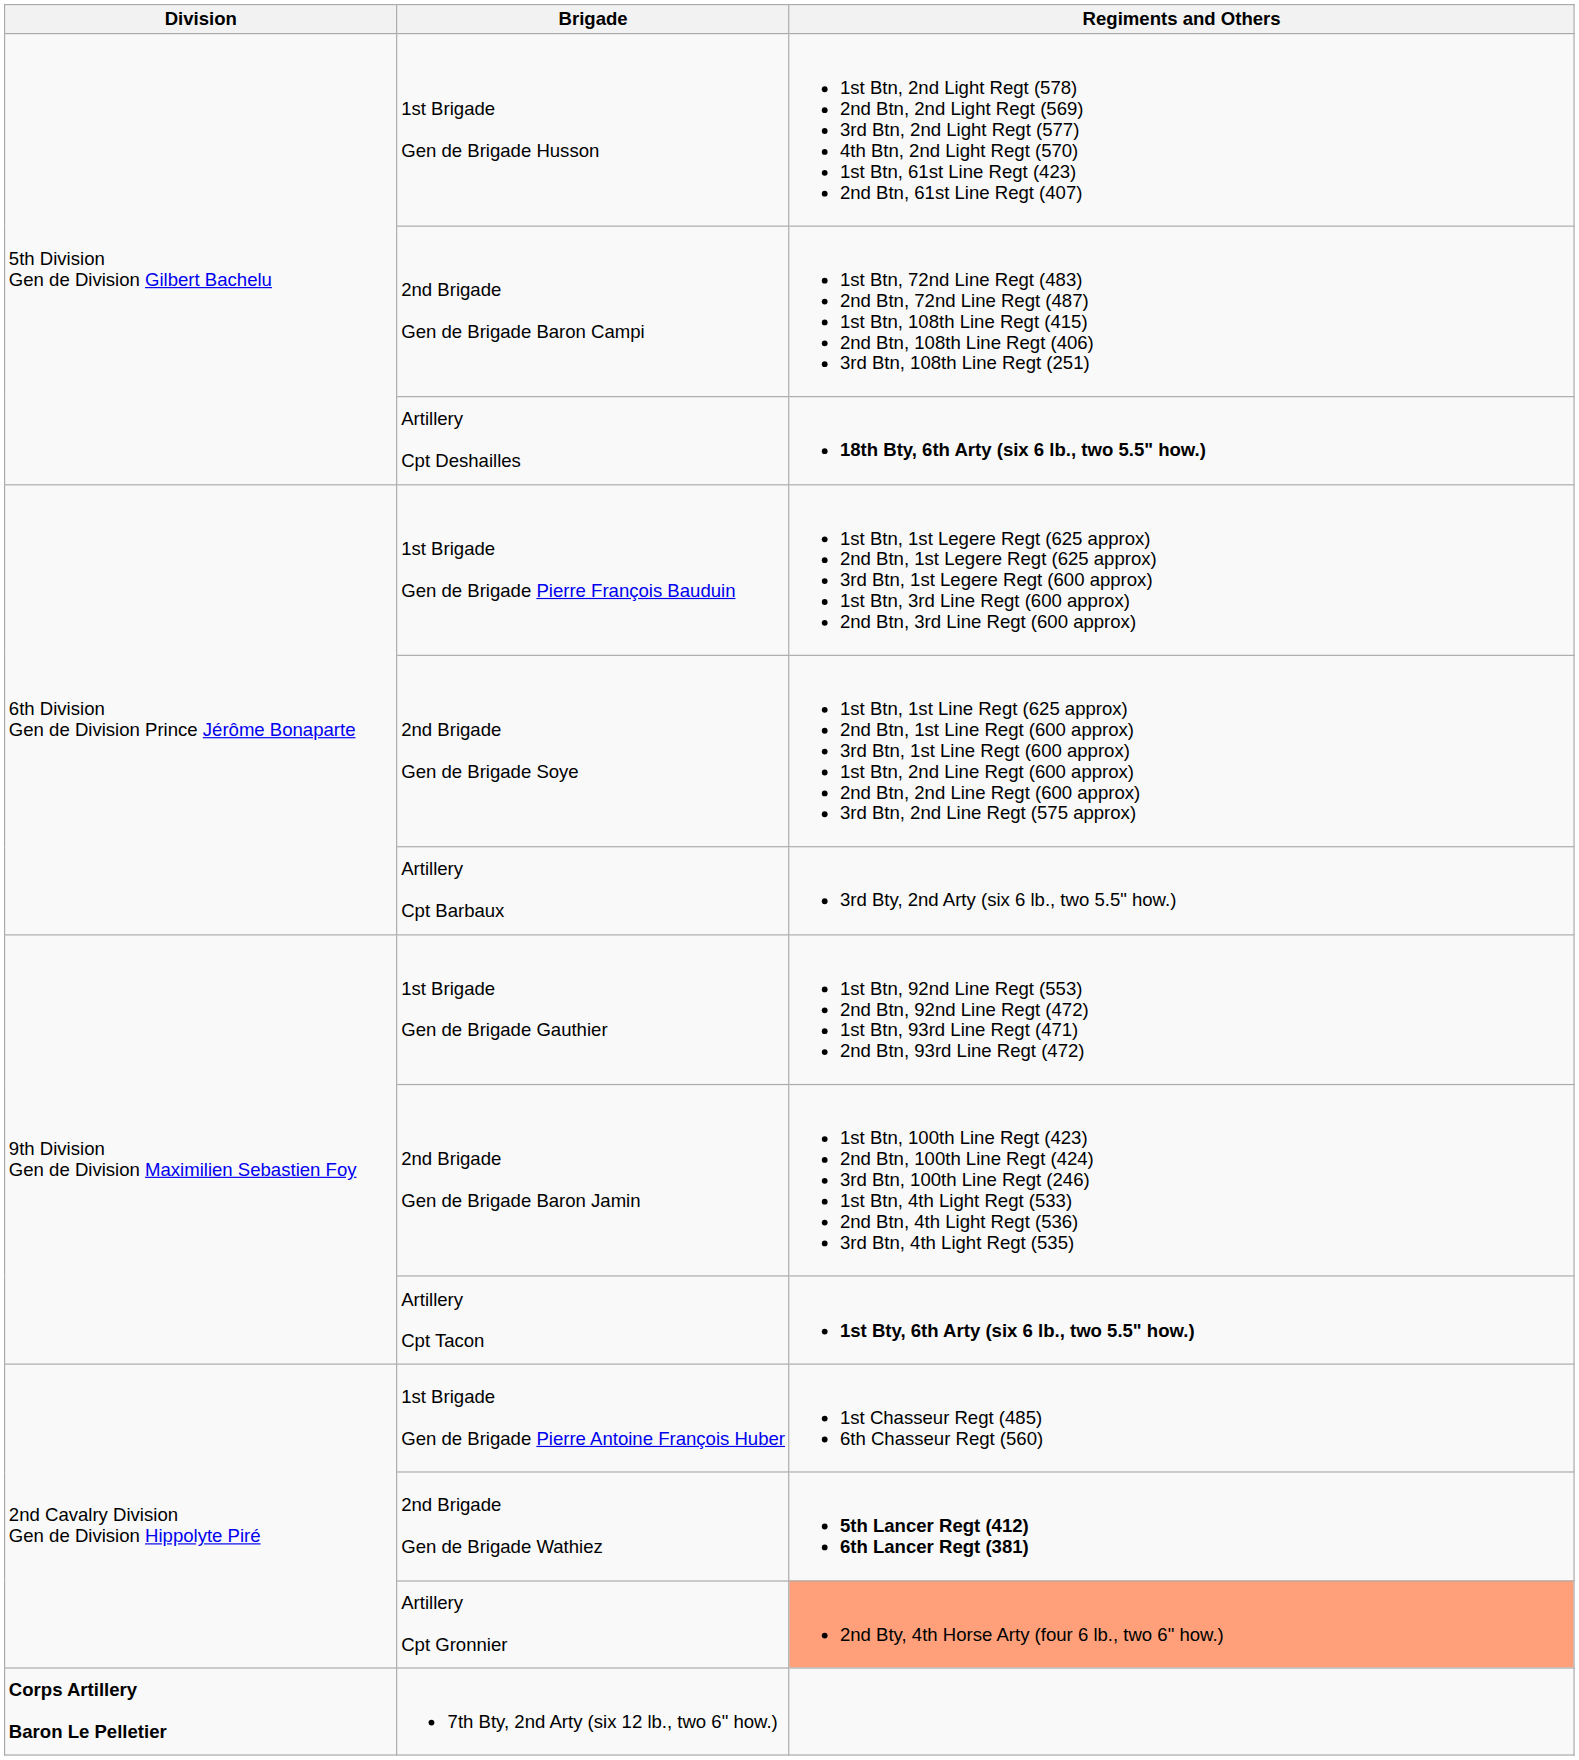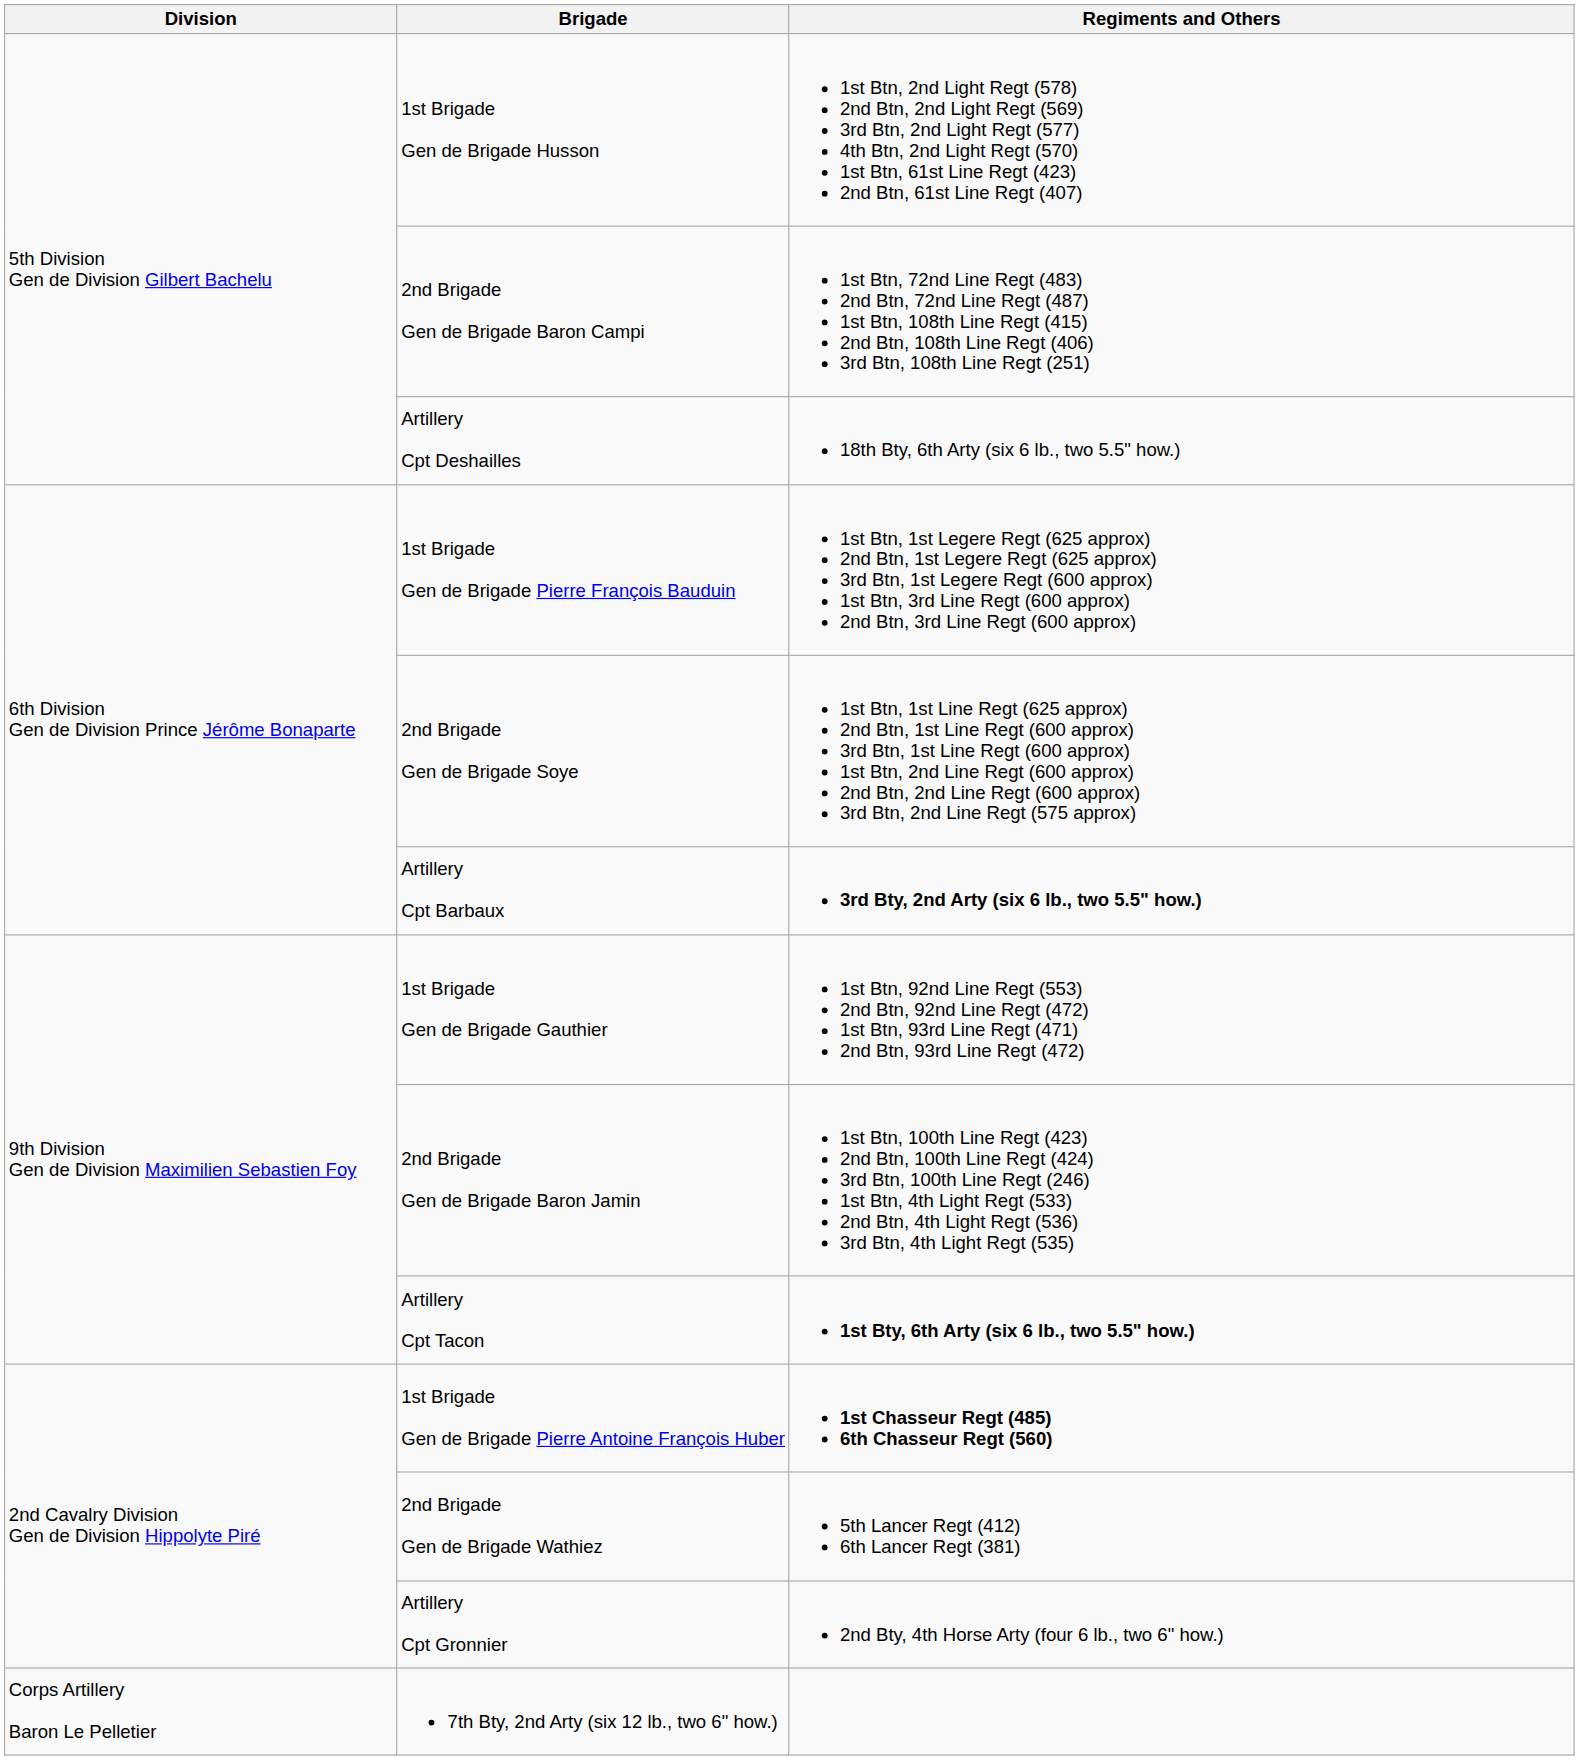(1182, 451) bold -> (1182, 451) normal
(1182, 901) normal -> (1182, 901) bold
(1182, 1428) normal -> (1182, 1428) bold
(1182, 1537) bold -> (1182, 1537) normal
(1182, 1635) lightsalmon background -> (1182, 1635) no background
(88, 1711) bold -> (83, 1711) normal
